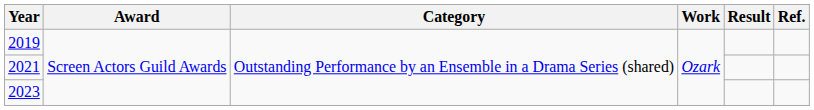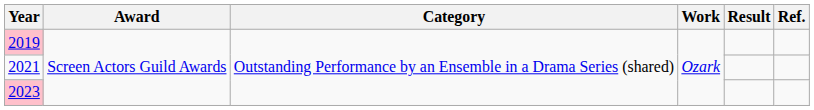(24, 42) no background -> (24, 42) pink background
(24, 92) no background -> (24, 92) pink background
